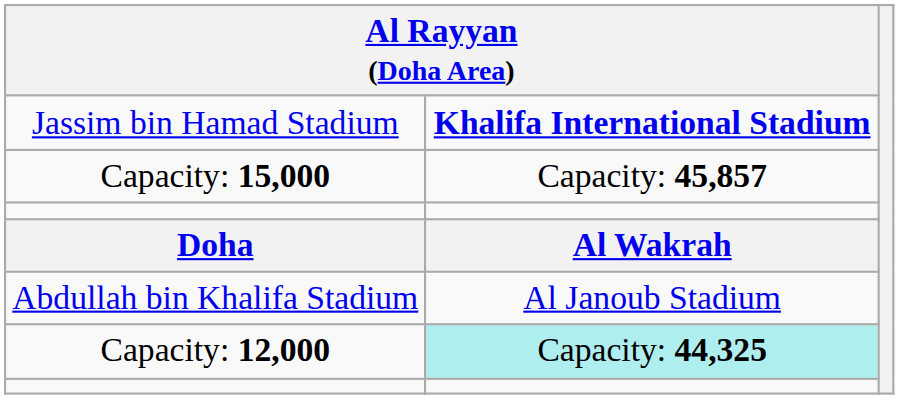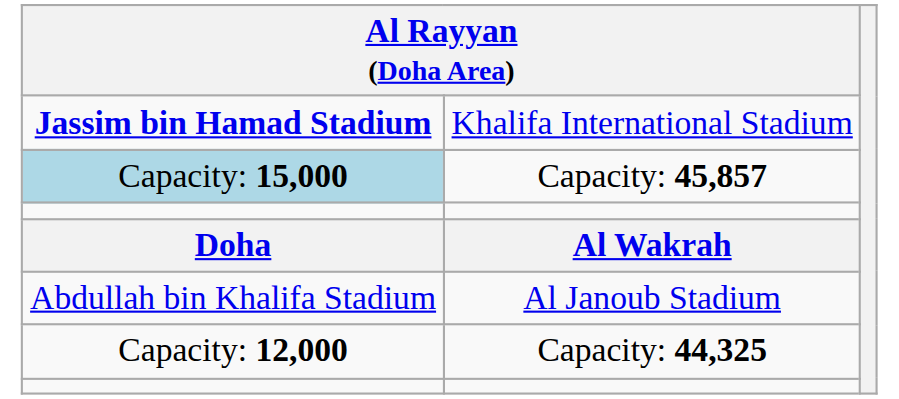(215, 122) normal -> (233, 122) bold
(652, 122) bold -> (652, 122) normal
(215, 175) no background -> (233, 175) lightblue background
(652, 350) paleturquoise background -> (652, 350) no background
